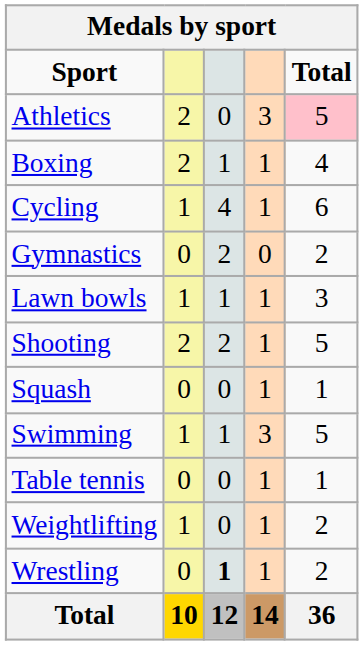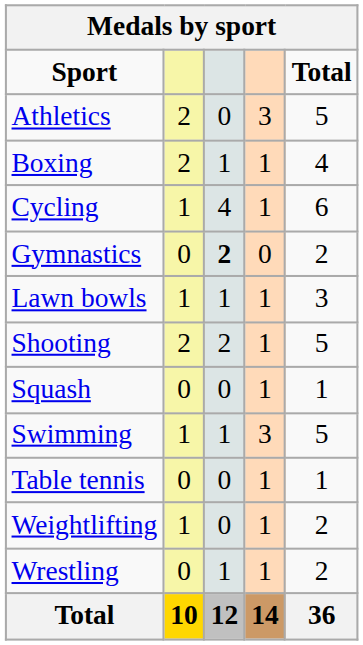(322, 117) pink background -> (322, 117) no background
(224, 253) normal -> (224, 253) bold
(224, 570) bold -> (224, 570) normal
